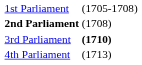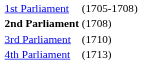(97, 39) bold -> (97, 39) normal
